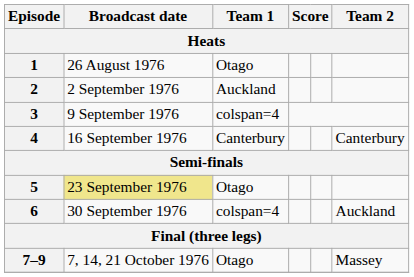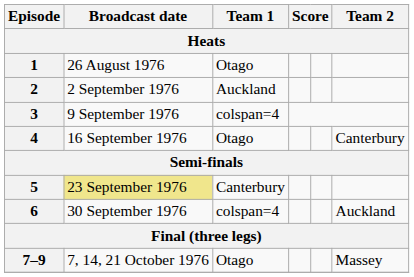(250, 138) Canterbury -> (235, 138) Otago
(235, 187) Otago -> (250, 187) Canterbury
